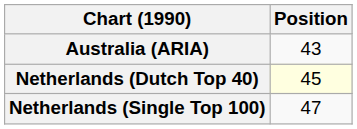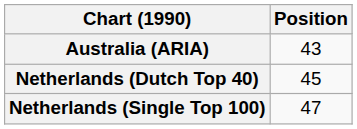(311, 78) lightyellow background -> (311, 78) no background
